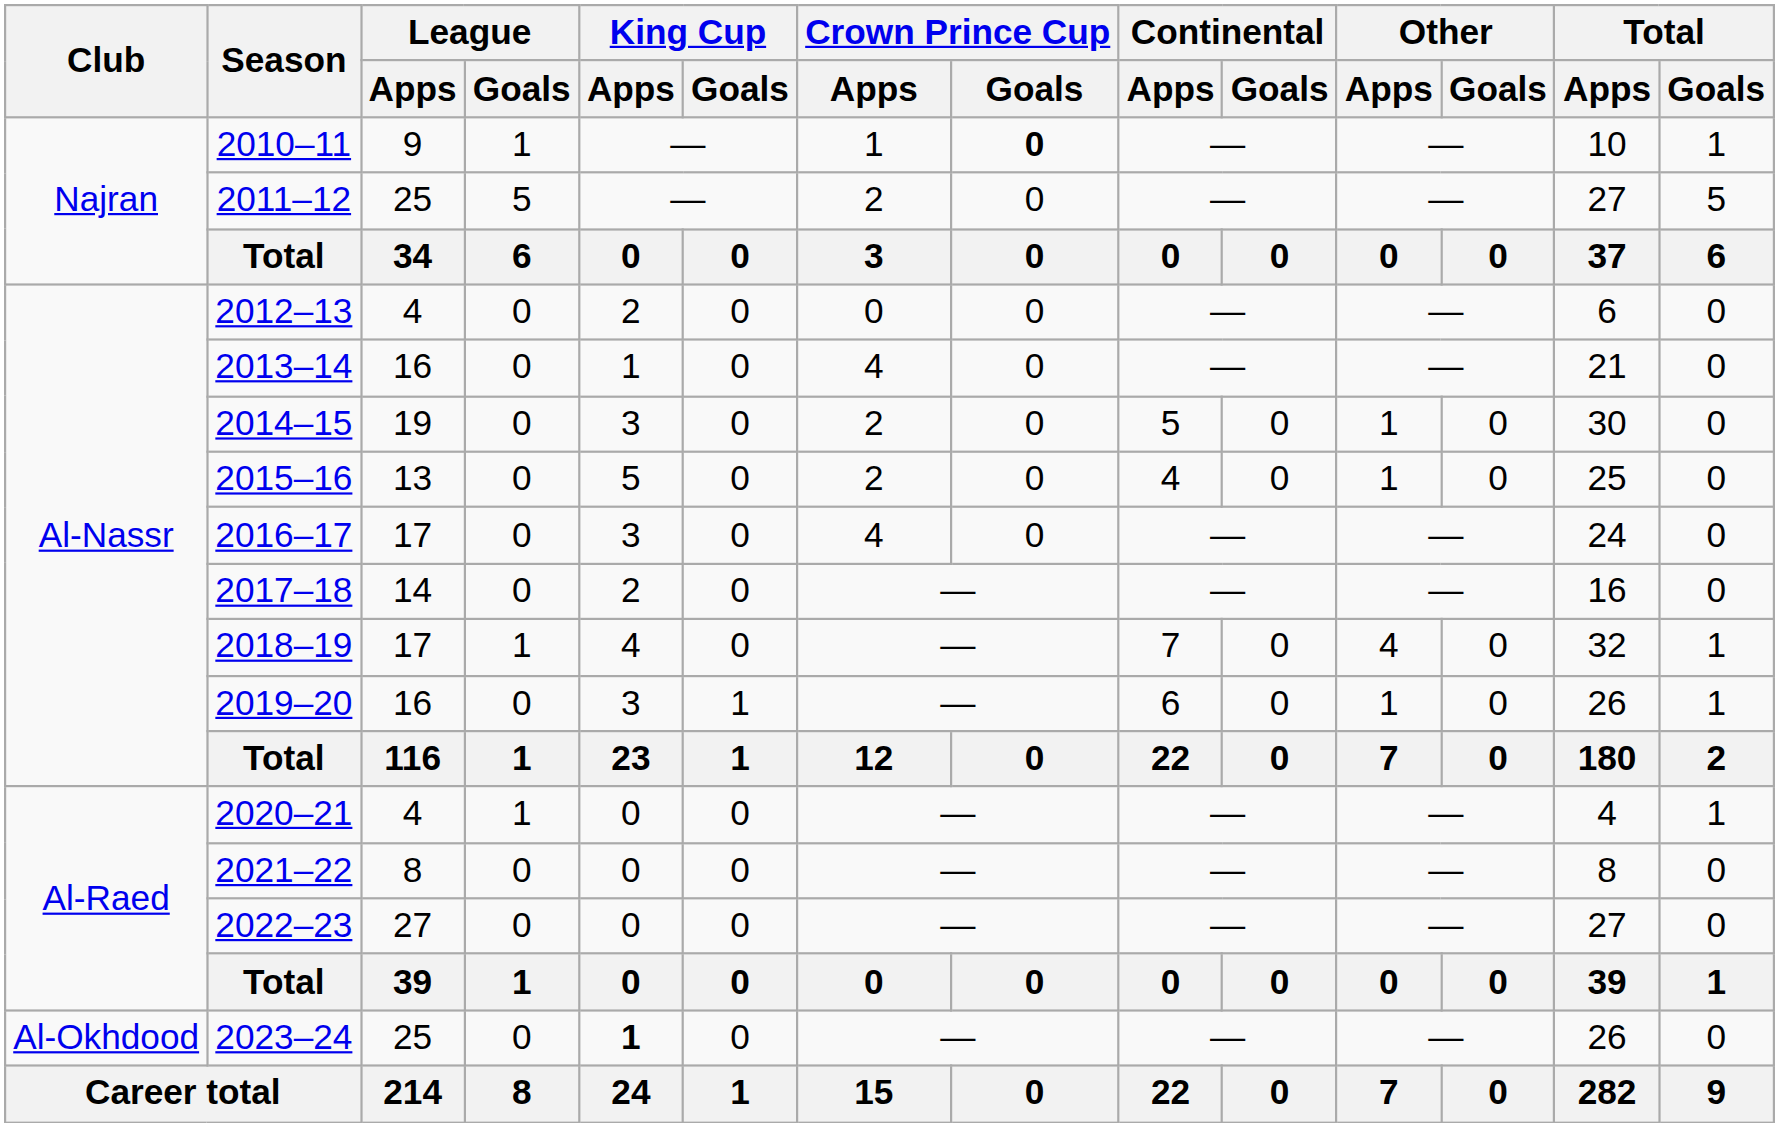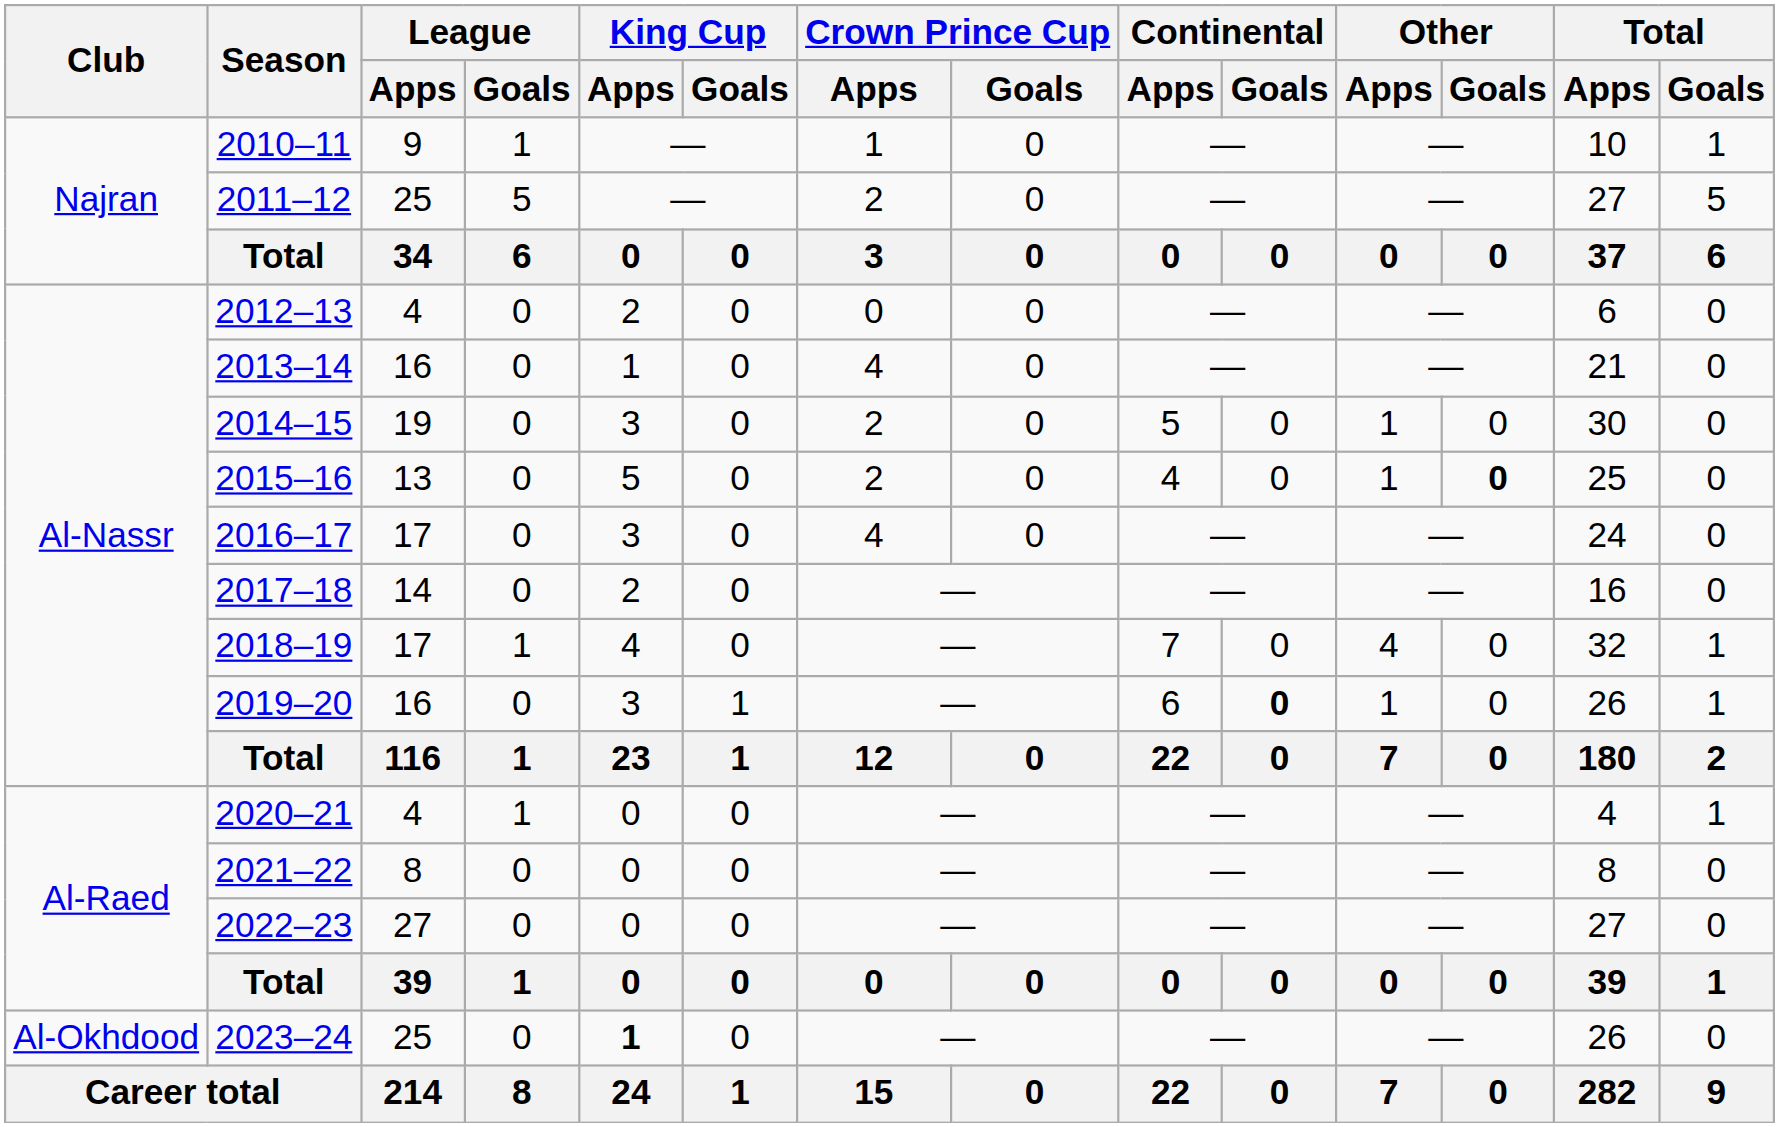(1034, 144) bold -> (1034, 144) normal
(1498, 479) normal -> (1498, 479) bold
(1280, 702) normal -> (1280, 702) bold
